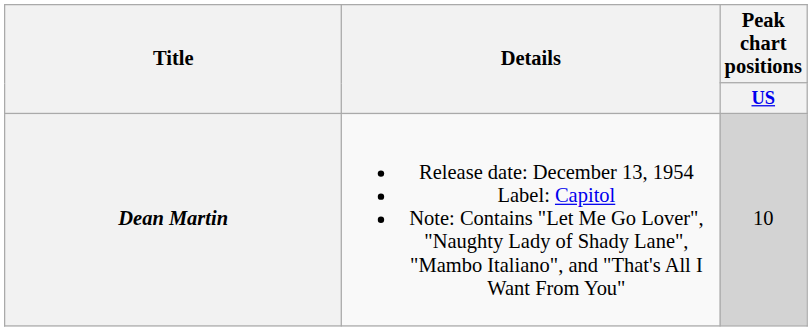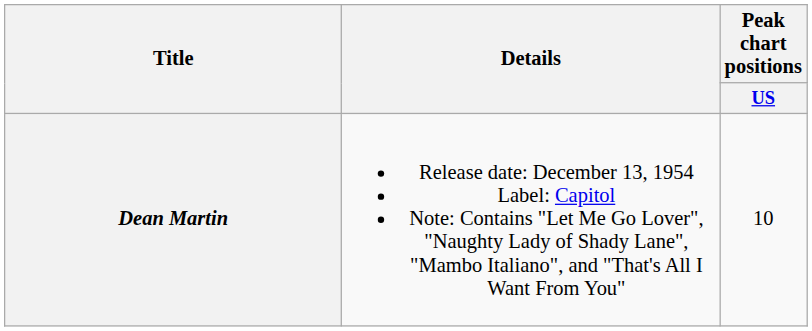(763, 219) lightgrey background -> (763, 219) no background
